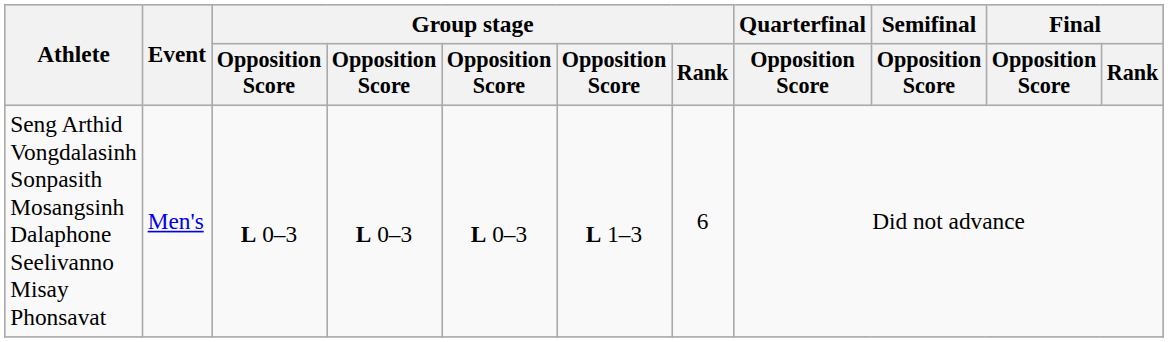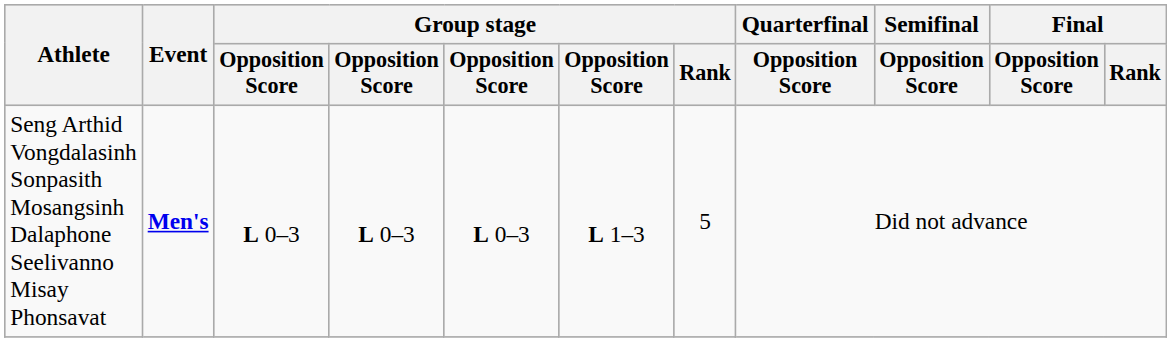(176, 221) normal -> (178, 221) bold
(703, 221) 6 -> (705, 221) 5
